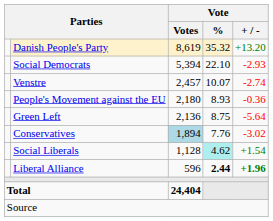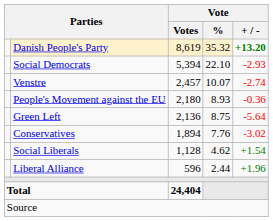(250, 47) normal -> (250, 47) bold
(188, 133) lightblue background -> (188, 133) no background
(221, 151) paleturquoise background -> (221, 151) no background
(221, 168) bold -> (221, 168) normal
(253, 168) bold -> (253, 168) normal
